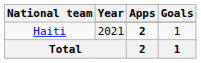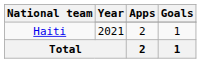(142, 31) bold -> (142, 31) normal
